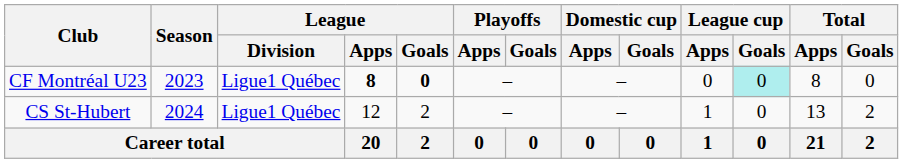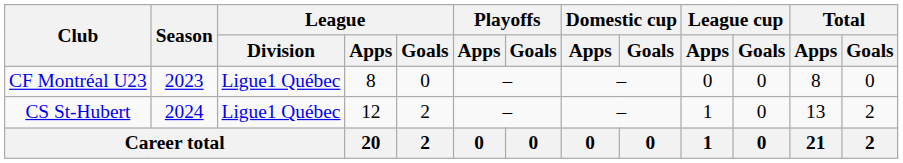(371, 81) bold -> (371, 81) normal
(425, 81) bold -> (425, 81) normal
(762, 81) paleturquoise background -> (762, 81) no background
